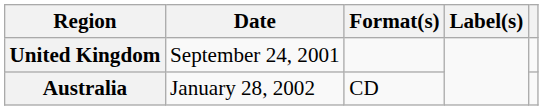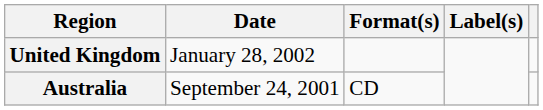(255, 54) September 24, 2001 -> (243, 54) January 28, 2002
(243, 88) January 28, 2002 -> (255, 88) September 24, 2001
